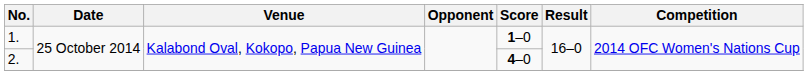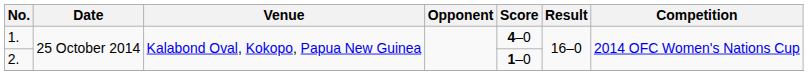(519, 37) 1–0 -> (519, 37) 4–0
(519, 59) 4–0 -> (519, 59) 1–0
